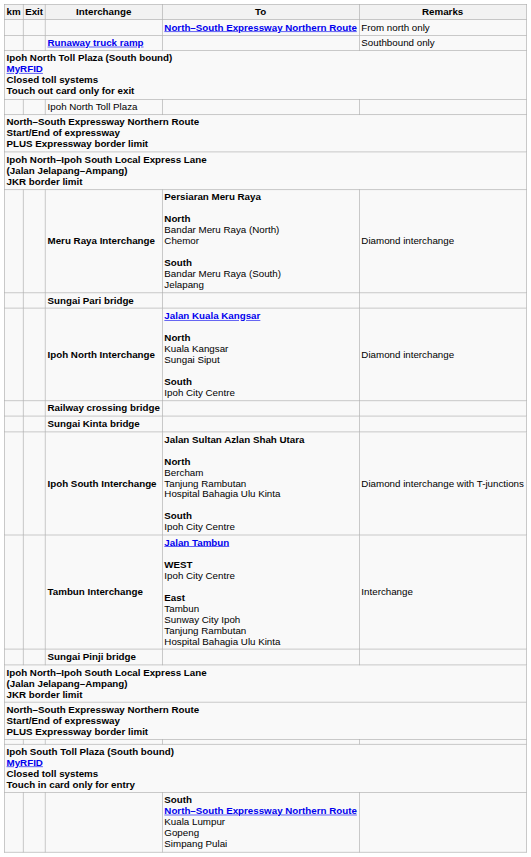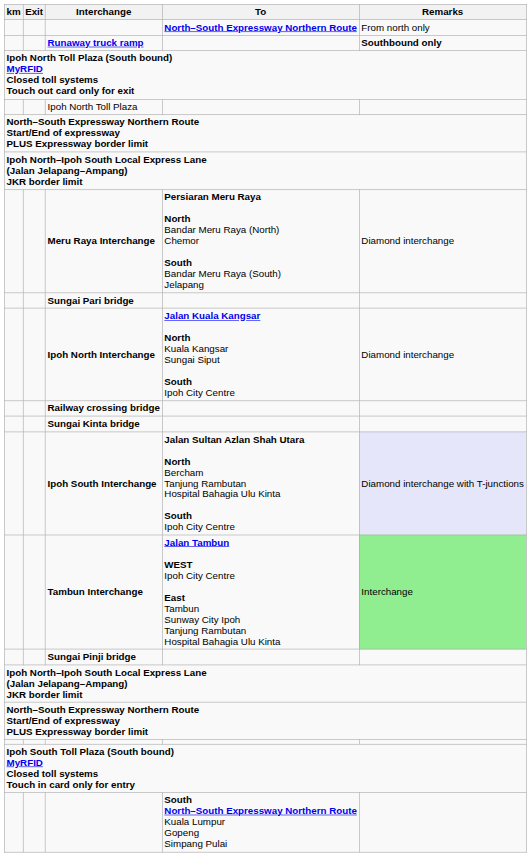(398, 43) normal -> (401, 43) bold
(443, 483) no background -> (443, 483) lavender background
(387, 592) no background -> (387, 592) lightgreen background
